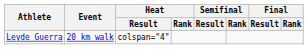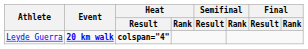(90, 37) normal -> (90, 37) bold
(143, 37) normal -> (143, 37) bold
